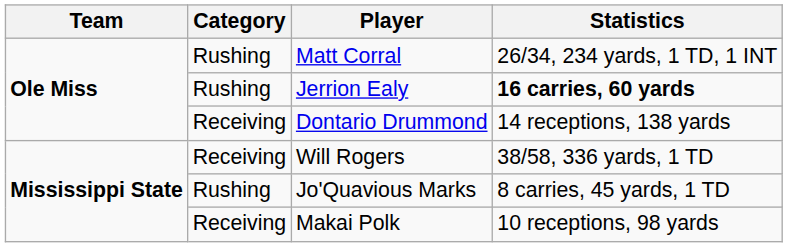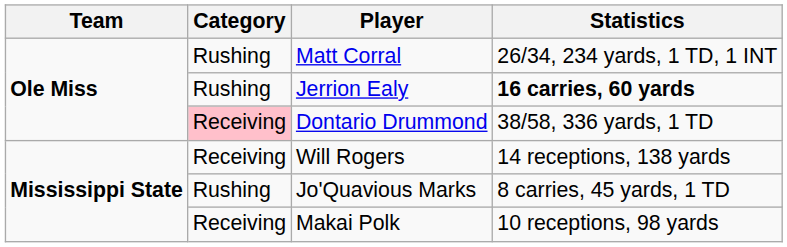(239, 122) no background -> (239, 122) pink background
(614, 122) 14 receptions, 138 yards -> (605, 122) 38/58, 336 yards, 1 TD
(605, 156) 38/58, 336 yards, 1 TD -> (614, 156) 14 receptions, 138 yards
